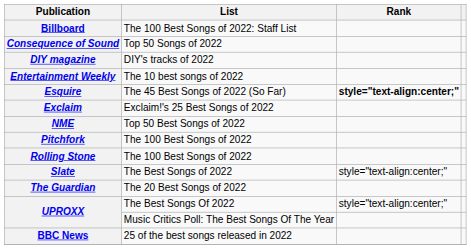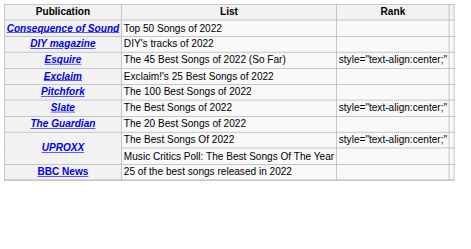- row: (63, 28)
- row: (63, 76)
(399, 92) bold -> (393, 60) normal
- row: (63, 124)
- row: (63, 156)
